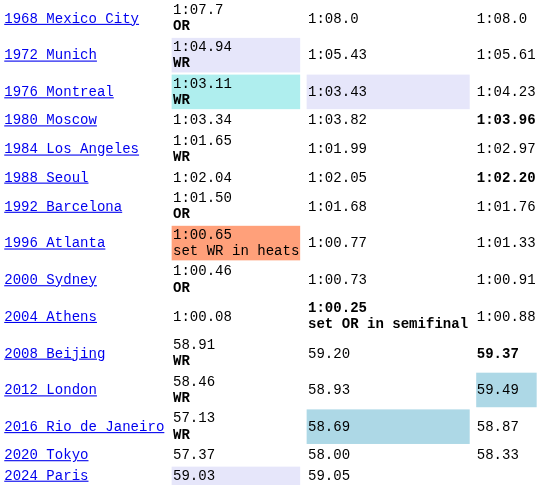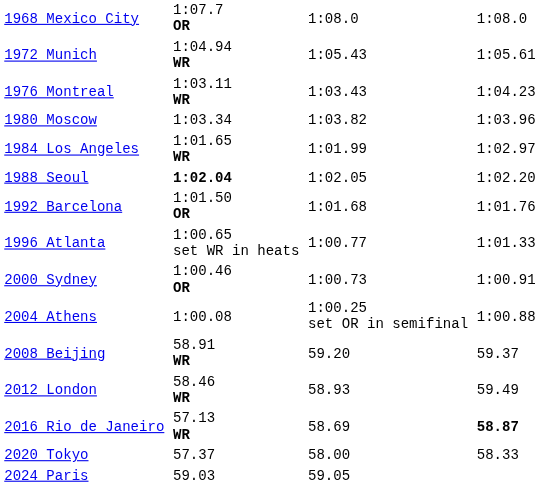(202, 55) lavender background -> (202, 55) no background
(202, 92) paleturquoise background -> (202, 92) no background
(337, 92) lavender background -> (337, 92) no background
(506, 121) bold -> (506, 121) normal
(202, 178) normal -> (202, 178) bold
(506, 178) bold -> (506, 178) normal
(236, 243) lightsalmon background -> (236, 243) no background
(388, 317) bold -> (388, 317) normal
(498, 353) bold -> (498, 353) normal
(498, 390) lightblue background -> (498, 390) no background
(329, 427) lightblue background -> (329, 427) no background
(498, 427) normal -> (498, 427) bold
(194, 476) lavender background -> (194, 476) no background
